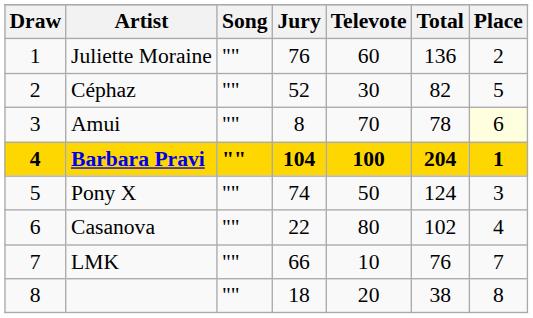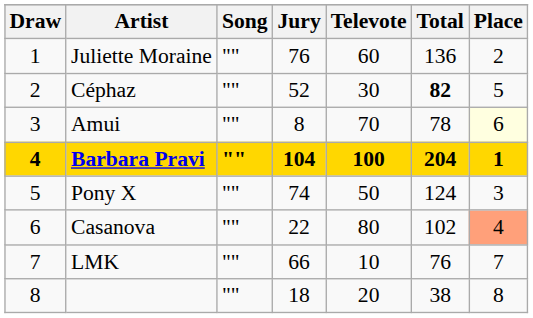(440, 90) normal -> (440, 90) bold
(498, 227) no background -> (498, 227) lightsalmon background
